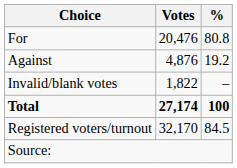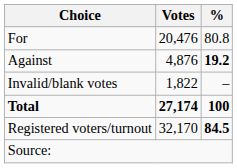(217, 60) normal -> (217, 60) bold
(217, 128) normal -> (217, 128) bold
